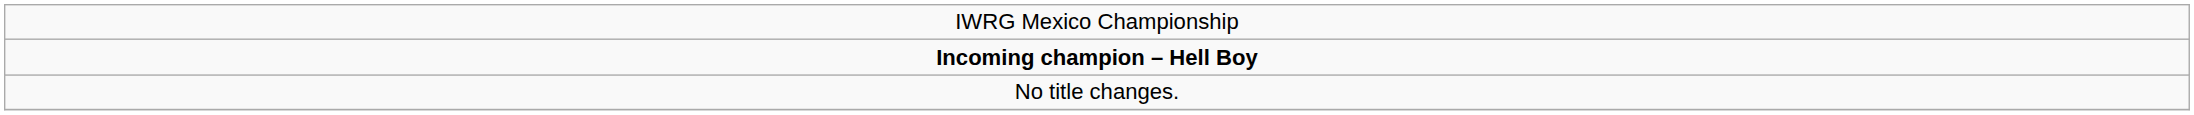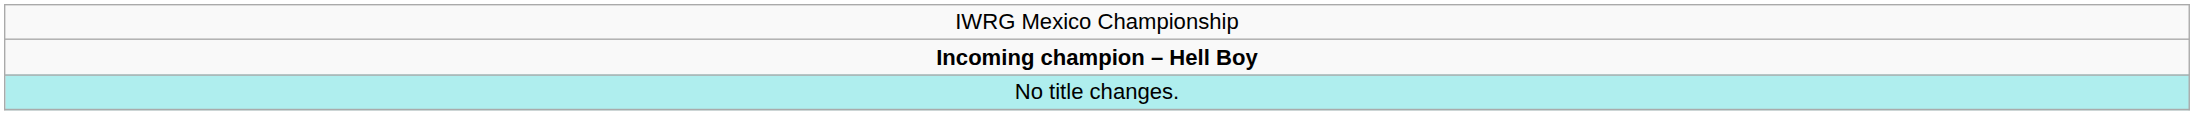(1097, 92) no background -> (1097, 92) paleturquoise background
